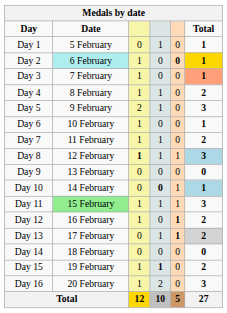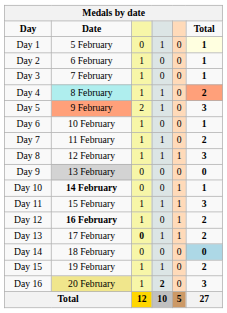(204, 44) no background -> (204, 44) lightyellow background
(91, 60) paleturquoise background -> (92, 60) no background
(178, 60) bold -> (179, 60) normal
(204, 60) gold background -> (204, 60) no background
(204, 76) lightsalmon background -> (204, 76) no background
(91, 92) no background -> (92, 92) paleturquoise background
(204, 92) no background -> (204, 92) lightsalmon background
(91, 108) no background -> (92, 108) lightsalmon background
(139, 156) bold -> (142, 156) normal
(204, 156) lightblue background -> (204, 156) no background
(91, 172) no background -> (92, 172) lightgrey background
(91, 188) normal -> (92, 188) bold
(160, 188) bold -> (162, 188) normal
(204, 188) lightblue background -> (204, 188) no background
(91, 204) lightgreen background -> (92, 204) no background
(91, 220) normal -> (92, 220) bold
(178, 220) bold -> (179, 220) normal
(139, 236) normal -> (142, 236) bold
(178, 236) bold -> (179, 236) normal
(204, 236) lightgrey background -> (204, 236) no background
(204, 252) no background -> (204, 252) lightblue background
(160, 268) bold -> (162, 268) normal
(91, 283) no background -> (92, 283) khaki background
(160, 283) normal -> (162, 283) bold
